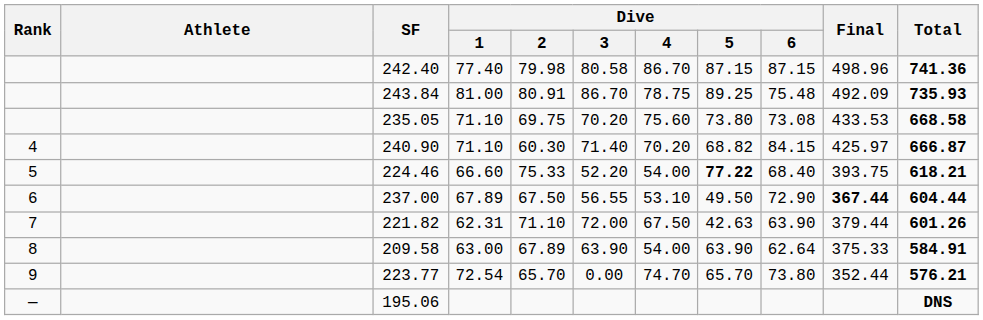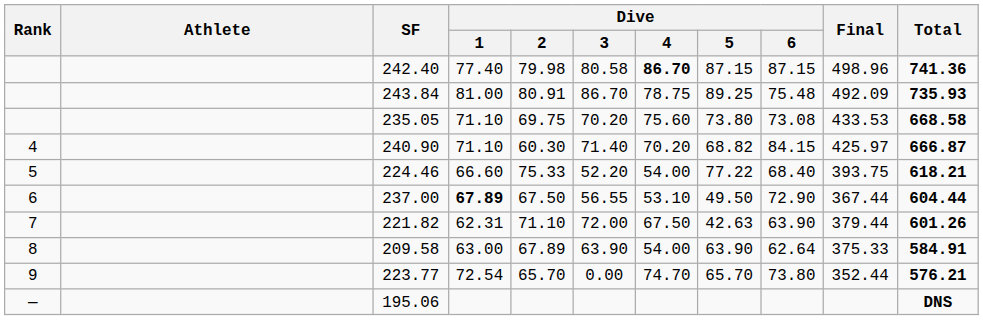(667, 69) normal -> (667, 69) bold
(729, 173) bold -> (729, 173) normal
(479, 198) normal -> (479, 198) bold
(860, 198) bold -> (860, 198) normal
